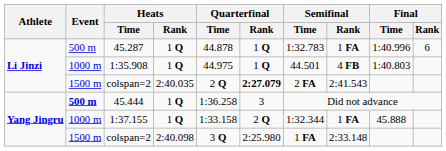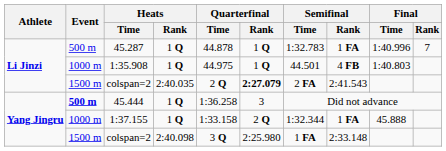(427, 48) 6 -> (427, 48) 7
